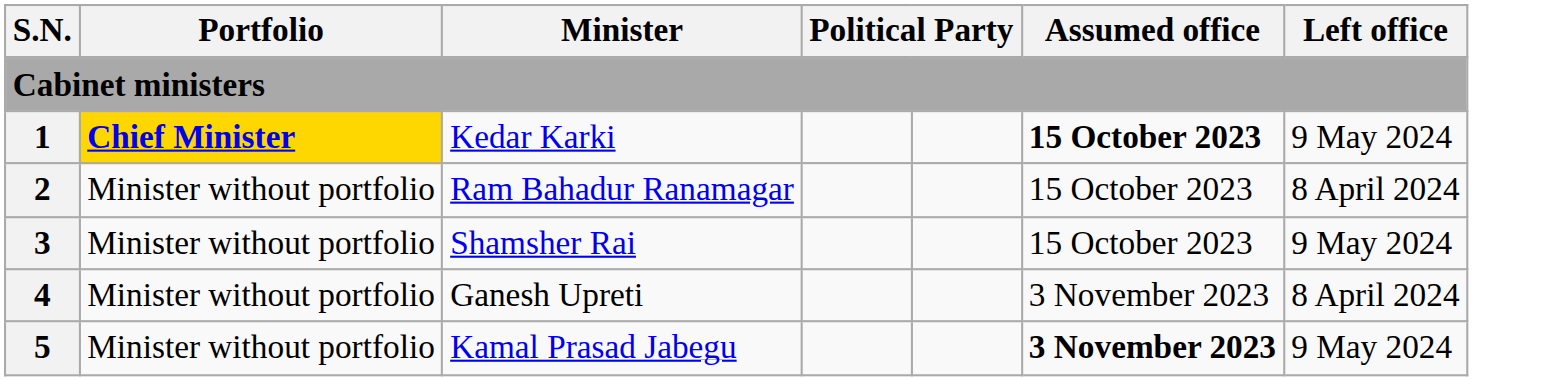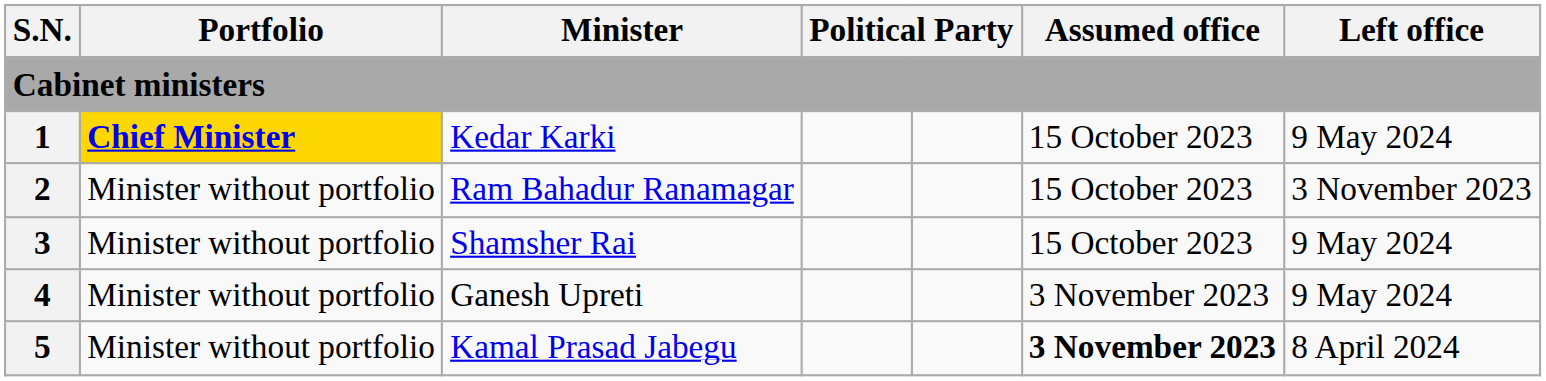(1145, 136) bold -> (1141, 136) normal
(1375, 189) 8 April 2024 -> (1411, 189) 3 November 2023
(1375, 294) 8 April 2024 -> (1372, 294) 9 May 2024
(1372, 347) 9 May 2024 -> (1375, 347) 8 April 2024
